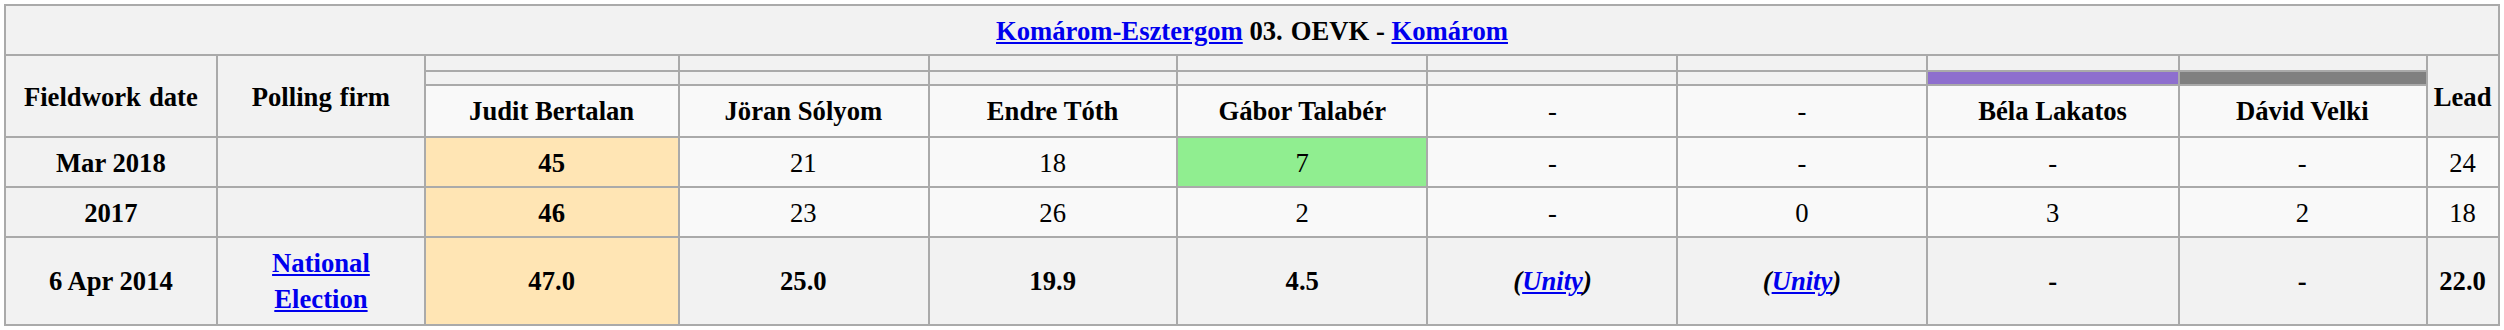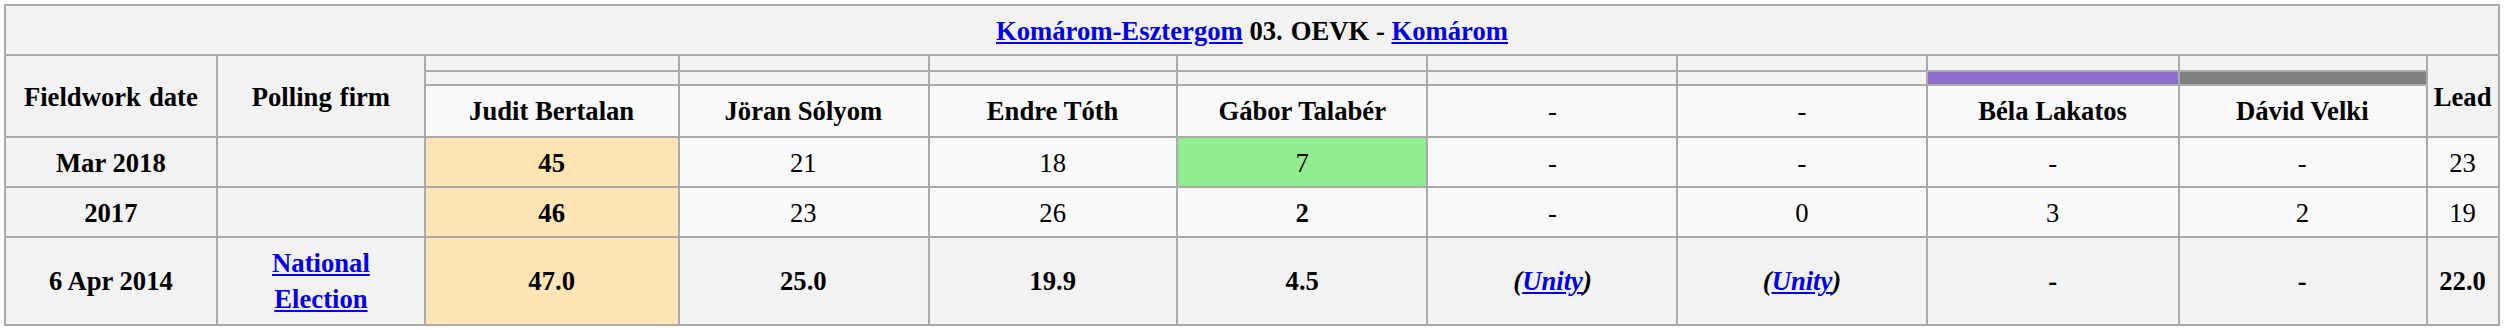(2463, 162) 24 -> (2463, 162) 23
(1302, 213) normal -> (1302, 211) bold
(2463, 213) 18 -> (2463, 213) 19
